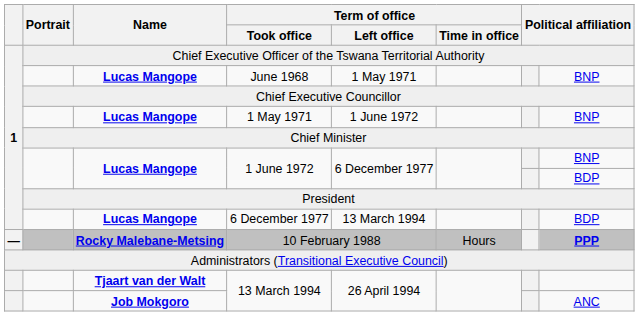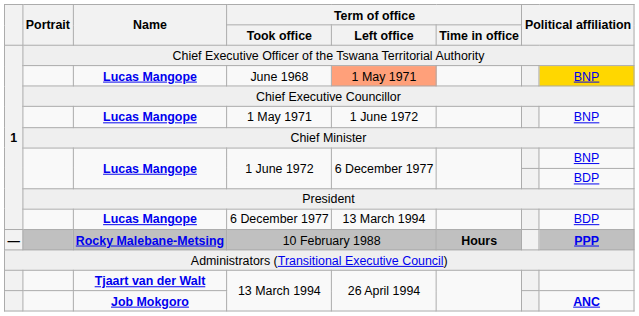(384, 76) no background -> (384, 76) lightsalmon background
(587, 76) no background -> (587, 76) gold background
(479, 240) normal -> (479, 240) bold
(587, 301) normal -> (587, 301) bold
